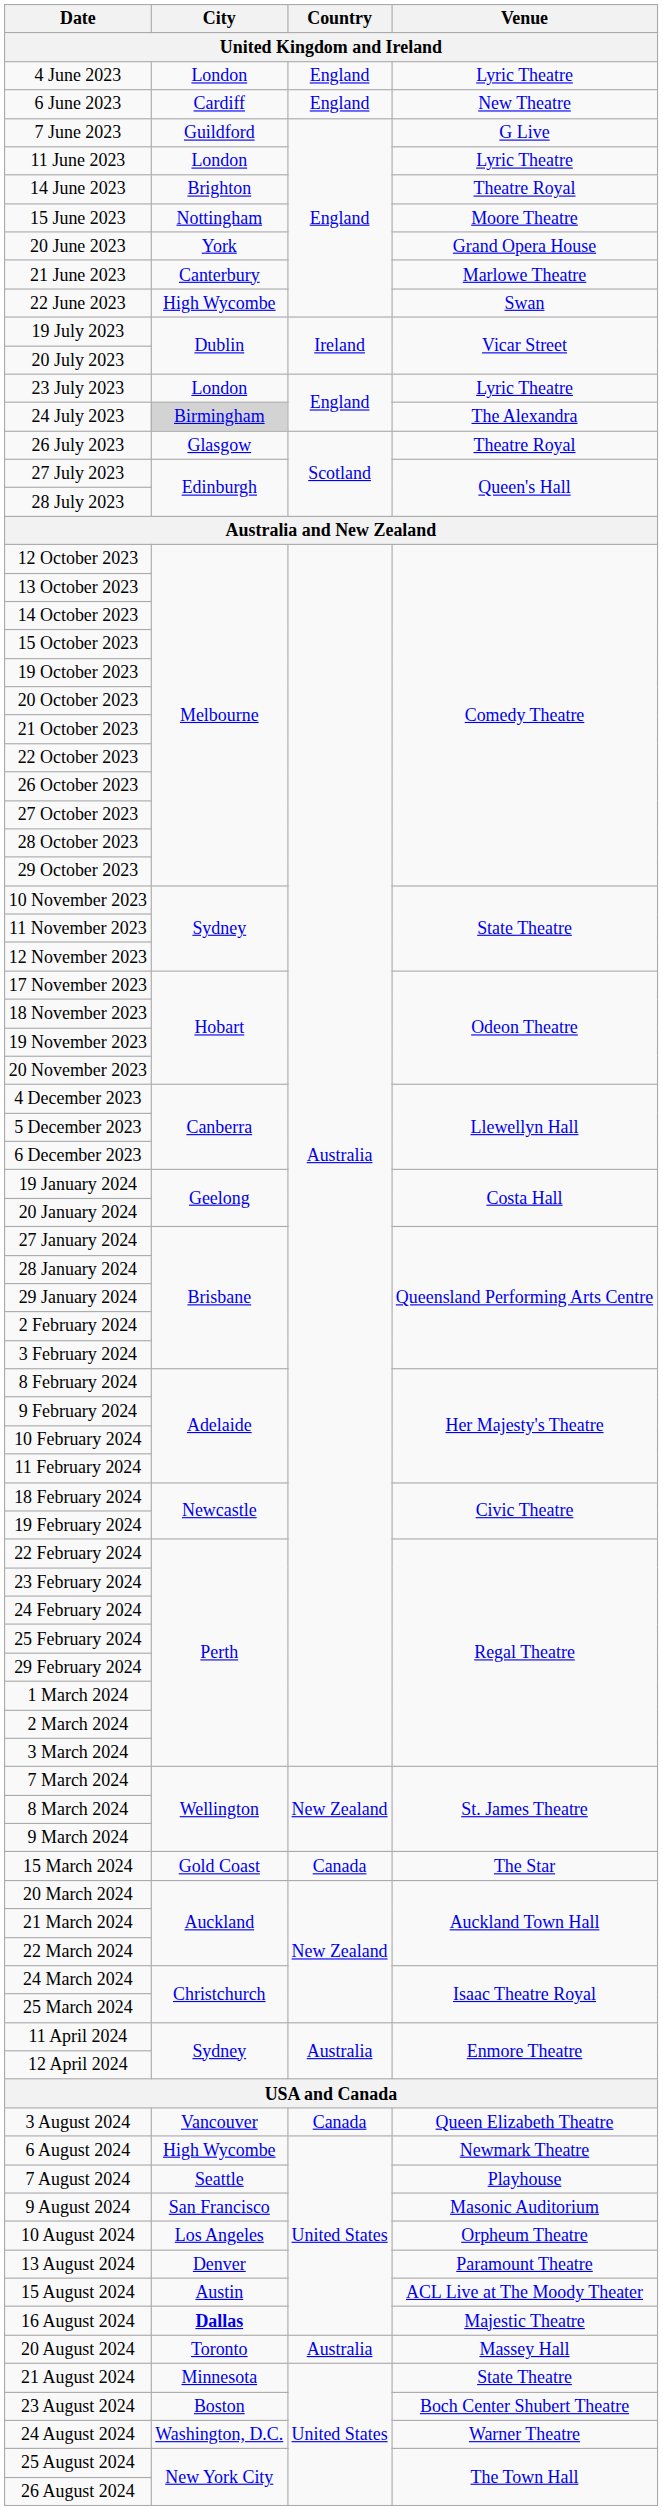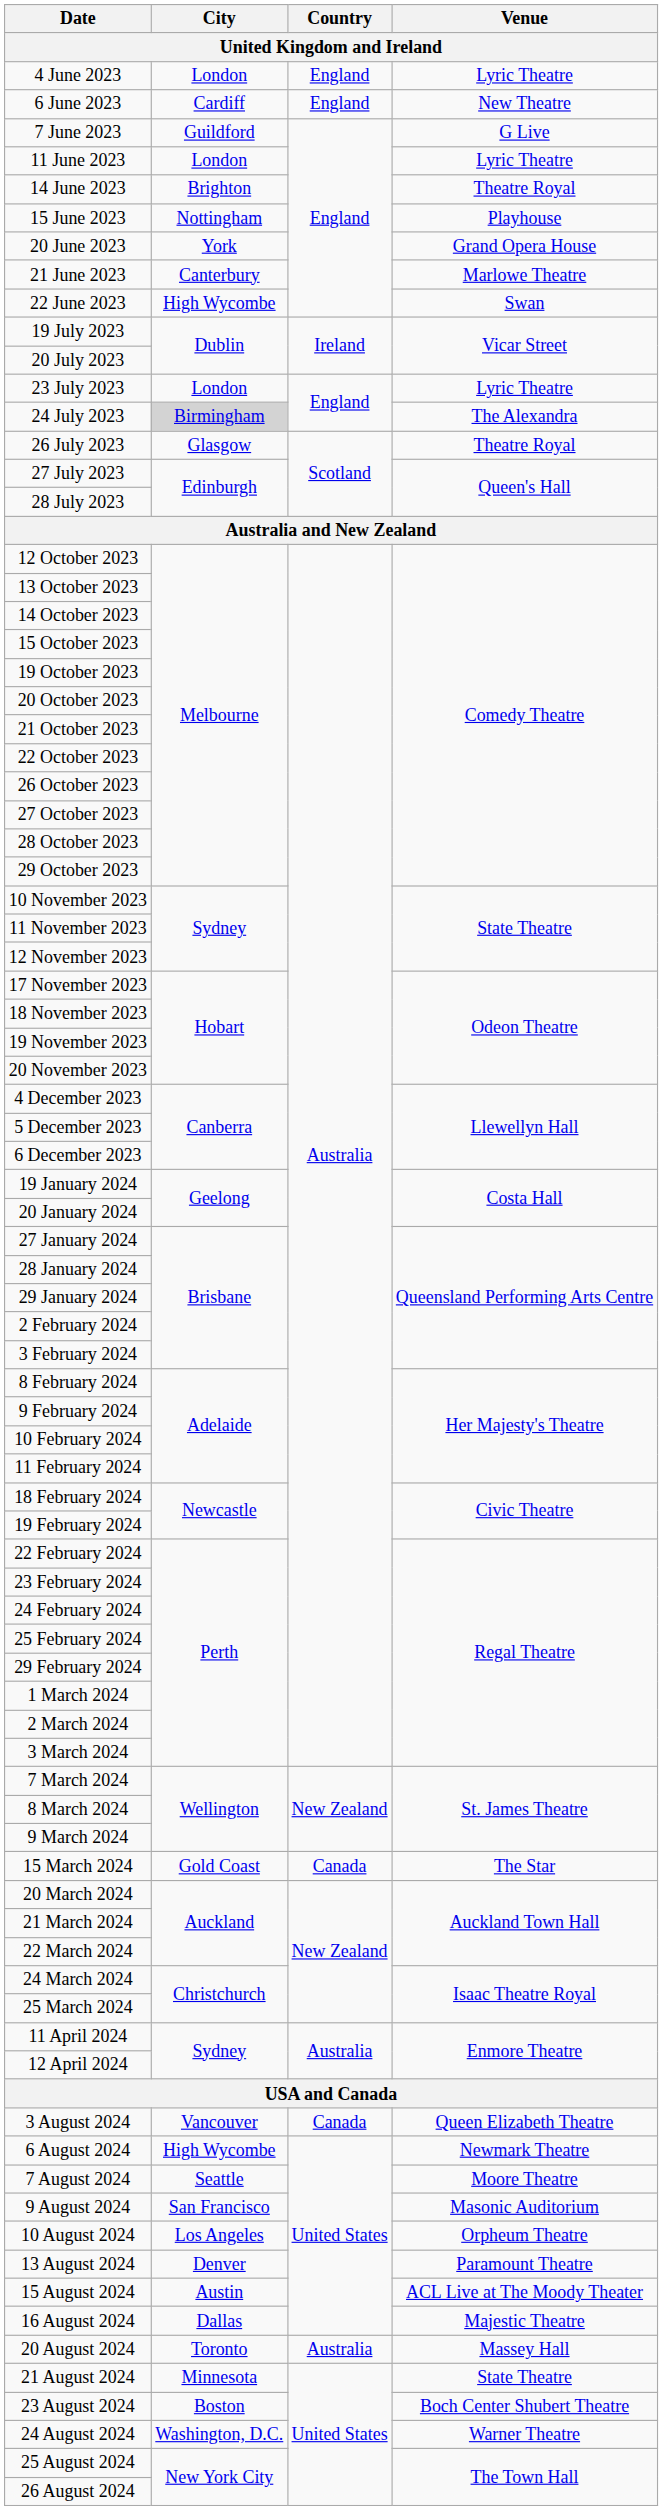(525, 217) Moore Theatre -> (525, 217) Playhouse
(525, 2178) Playhouse -> (525, 2178) Moore Theatre
(219, 2320) bold -> (219, 2320) normal
